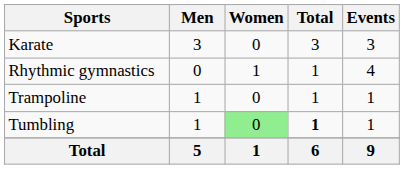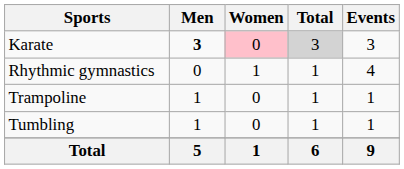(197, 44) normal -> (197, 44) bold
(256, 44) no background -> (256, 44) pink background
(315, 44) no background -> (315, 44) lightgrey background
(256, 124) lightgreen background -> (256, 124) no background
(315, 124) bold -> (315, 124) normal
